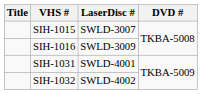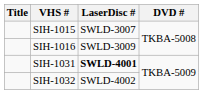(108, 64) normal -> (109, 64) bold
